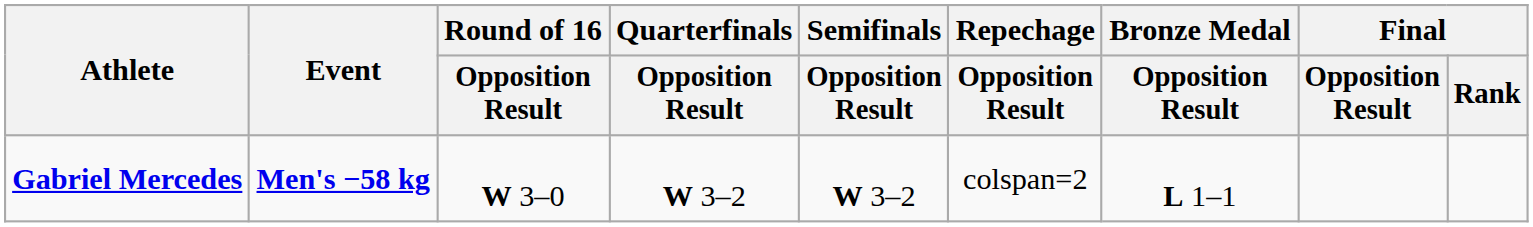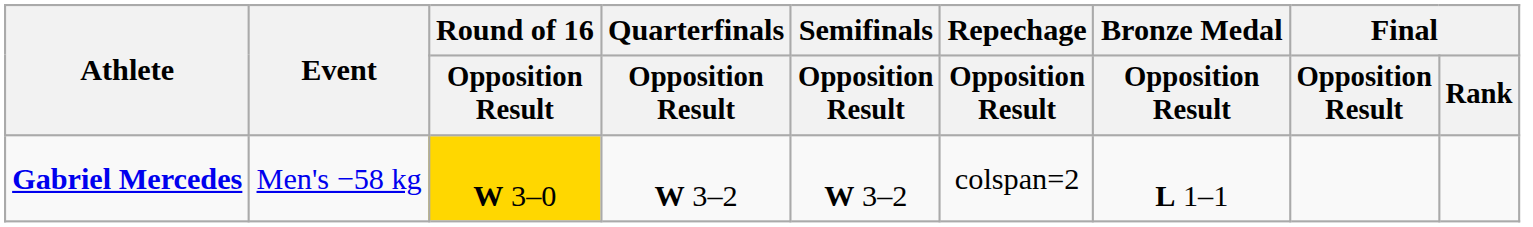(343, 178) bold -> (339, 178) normal
(523, 196) no background -> (515, 196) gold background
